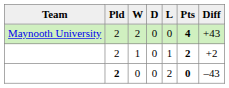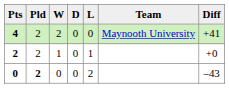columns swapped: (55, 14) <-> (188, 14)
(212, 34) +43 -> (212, 34) +41
(212, 53) +2 -> (212, 53) +0
